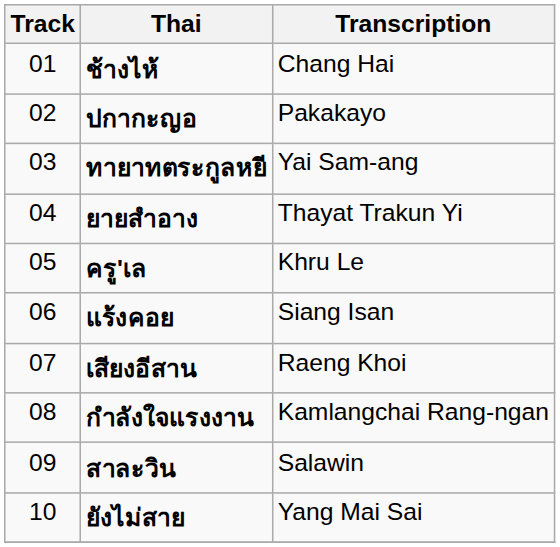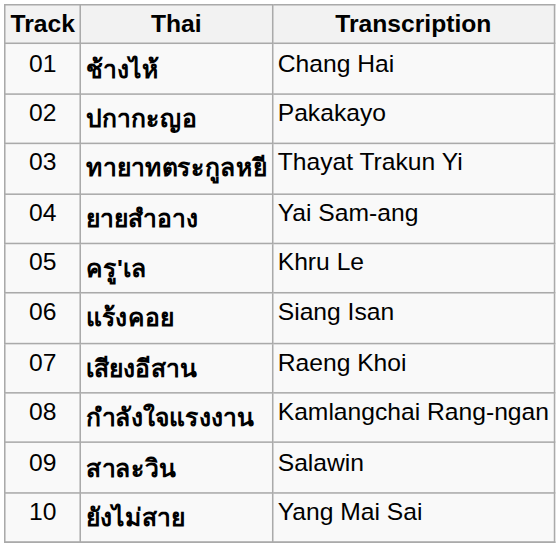(348, 162) Yai Sam-ang -> (370, 162) Thayat Trakun Yi
(370, 212) Thayat Trakun Yi -> (348, 212) Yai Sam-ang
